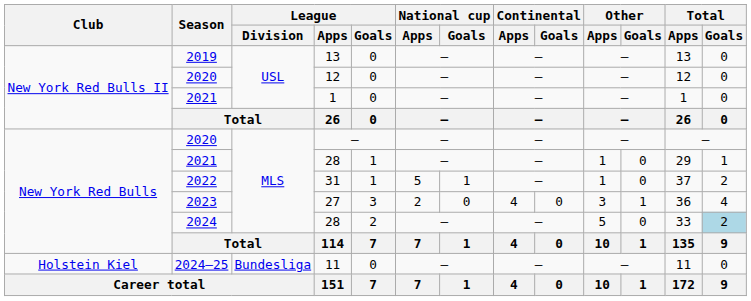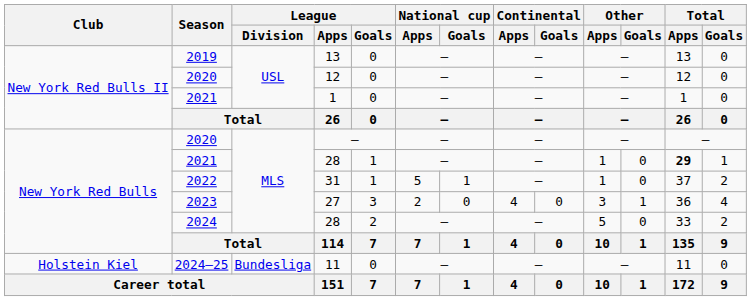(683, 160) normal -> (683, 160) bold
(724, 223) lightblue background -> (724, 223) no background
